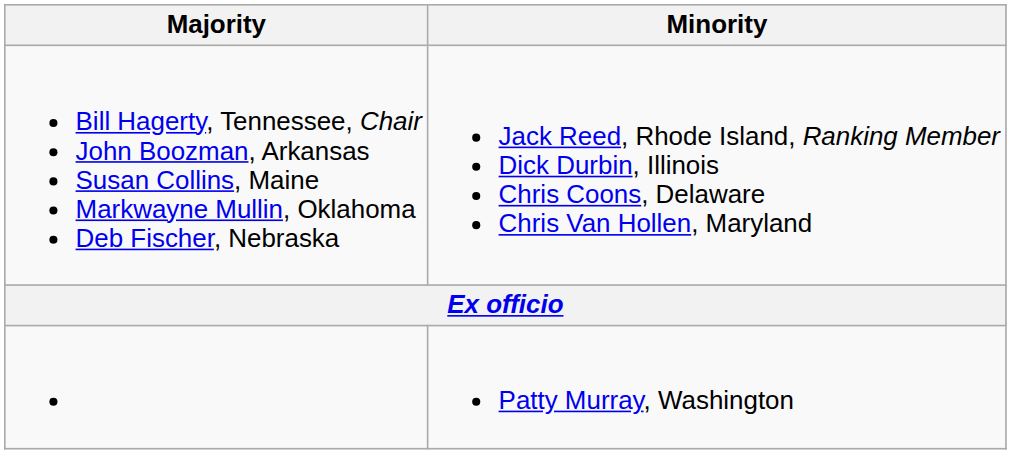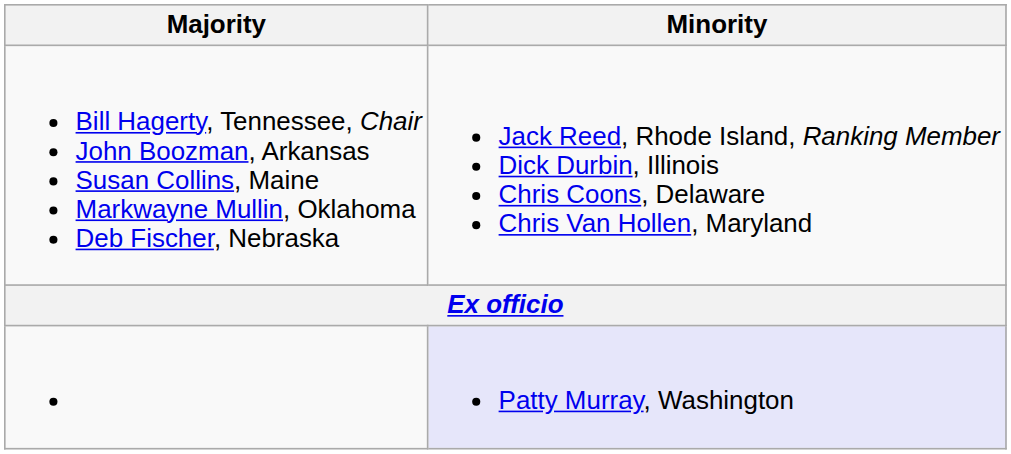(717, 401) no background -> (717, 401) lavender background
